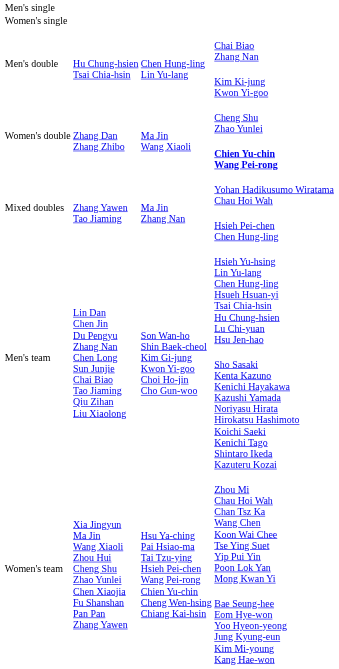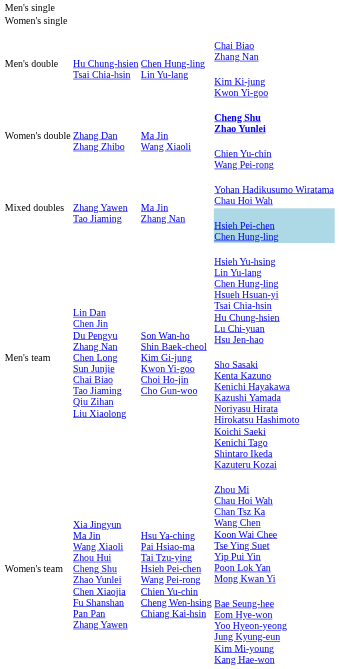(238, 123) normal -> (240, 123) bold
(246, 159) bold -> (244, 159) normal
(246, 231) no background -> (246, 231) lightblue background
